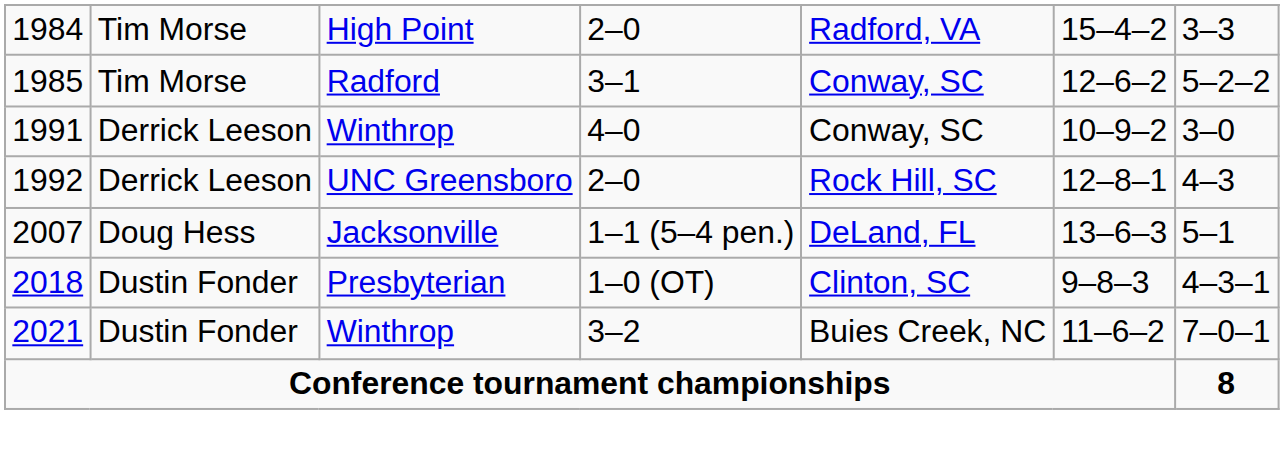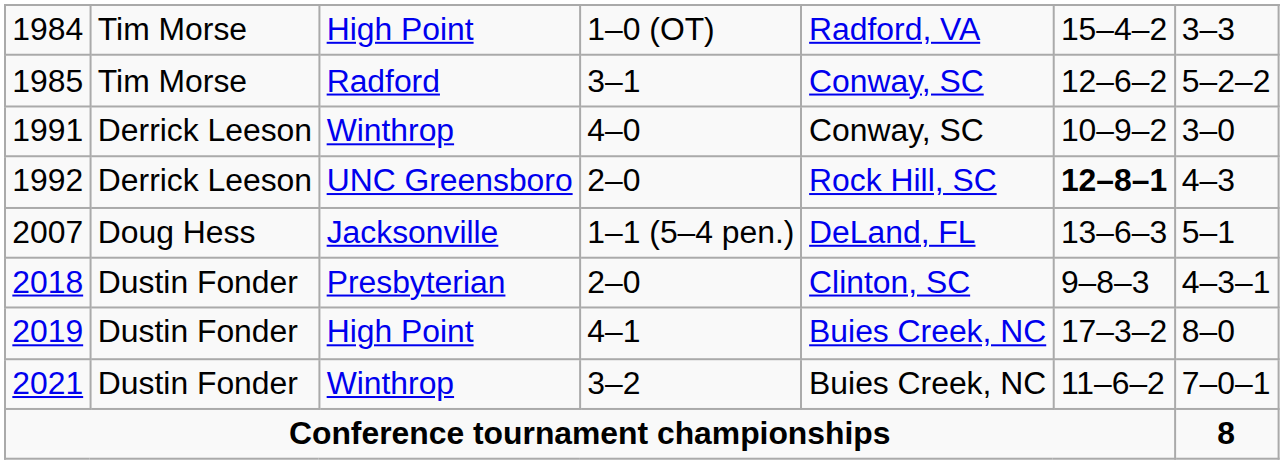(614, 29) 2–0 -> (651, 29) 1–0 (OT)
(1114, 181) normal -> (1114, 181) bold
(651, 282) 1–0 (OT) -> (614, 282) 2–0
+ row: (48, 332)
